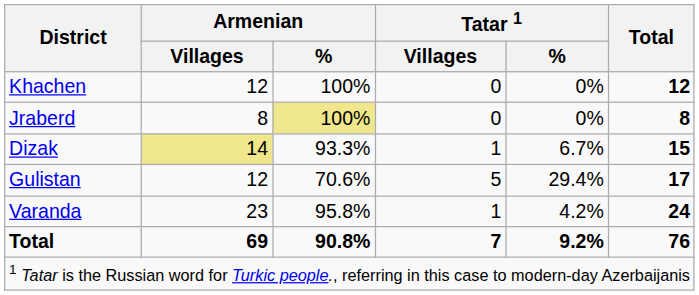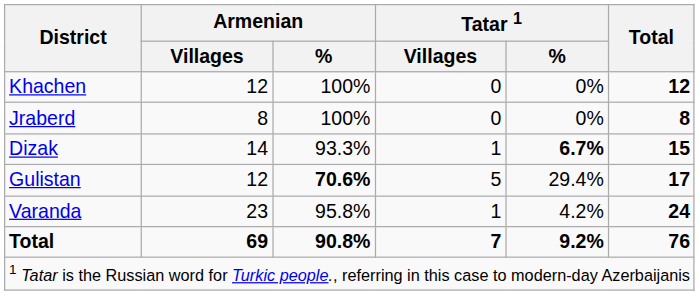(345, 118) khaki background -> (345, 118) no background
(257, 149) khaki background -> (257, 149) no background
(582, 149) normal -> (582, 149) bold
(343, 180) normal -> (343, 180) bold
